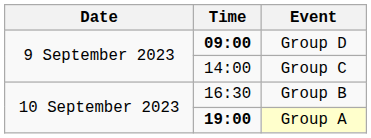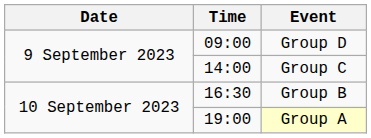(228, 43) bold -> (228, 43) normal
(228, 120) bold -> (228, 120) normal
